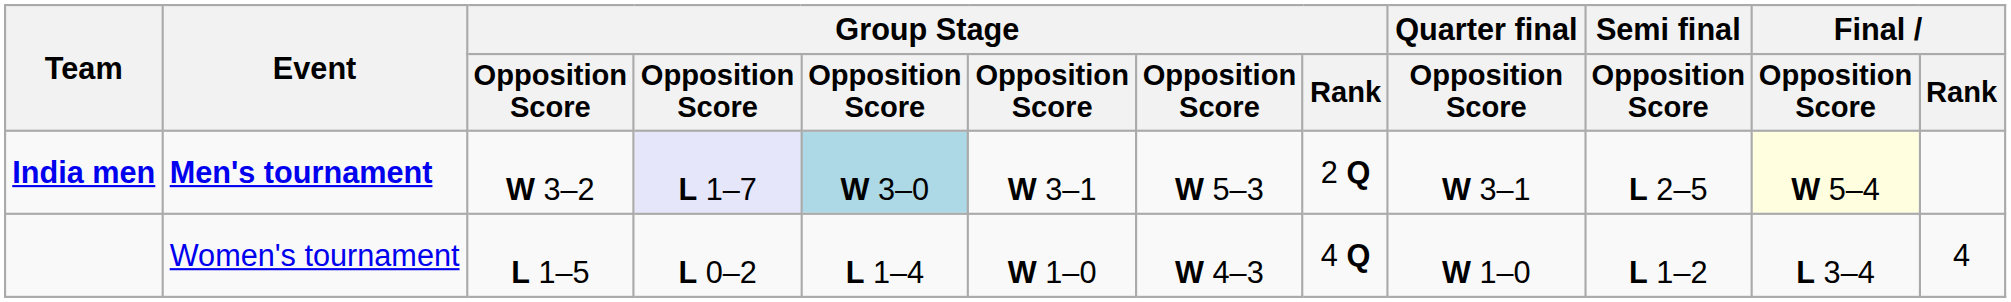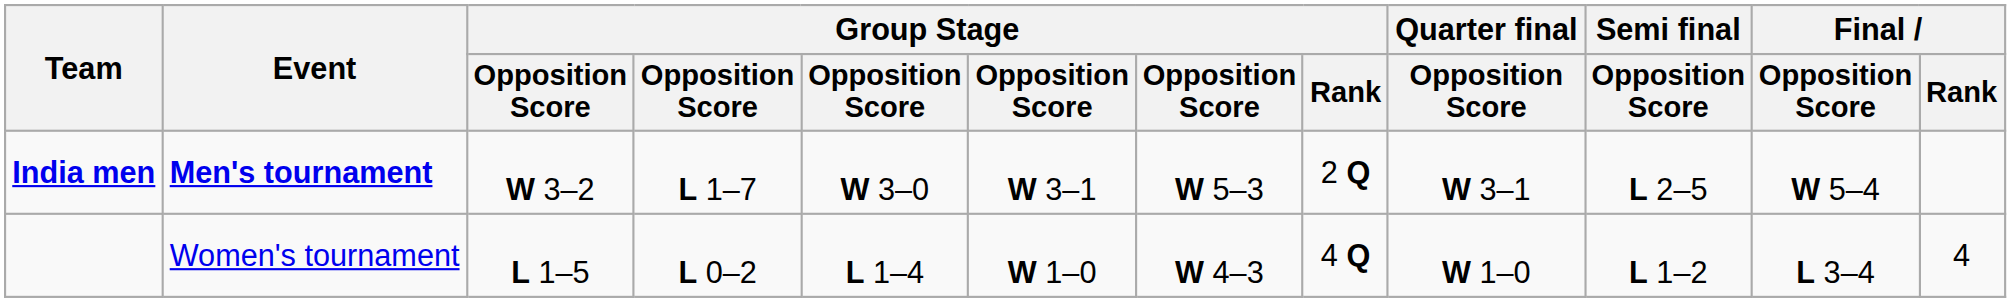(718, 190) lavender background -> (718, 190) no background
(885, 190) lightblue background -> (885, 190) no background
(1836, 190) lightyellow background -> (1836, 190) no background
